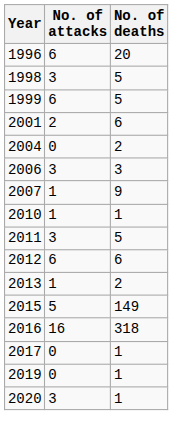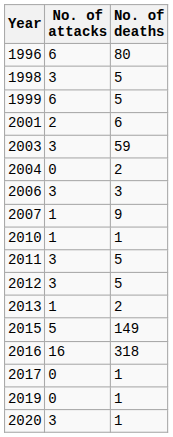(122, 55) 20 -> (122, 55) 80
+ row: (25, 147)
(52, 261) 6 -> (52, 284) 3
(118, 261) 6 -> (118, 284) 5
